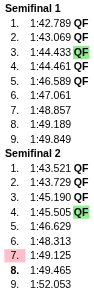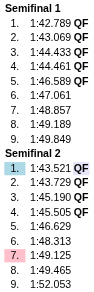(81, 52) lightgreen background -> (81, 52) no background
(15, 168) no background -> (15, 168) lightblue background
(81, 168) no background -> (81, 168) lavender background
(81, 212) lightgreen background -> (81, 212) no background
(15, 270) bold -> (15, 270) normal
